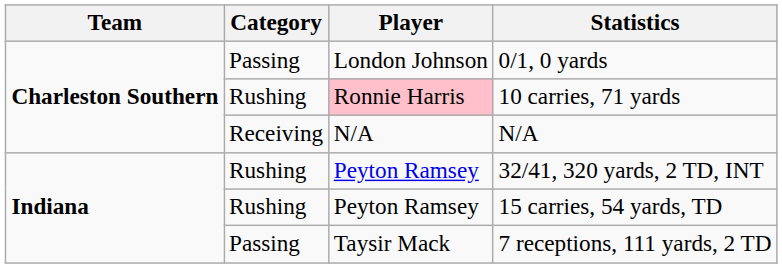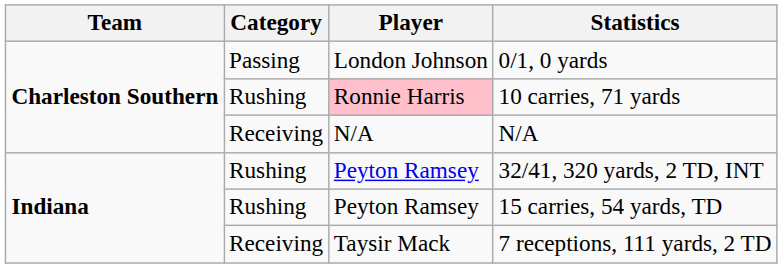(265, 243) Passing -> (276, 243) Receiving
